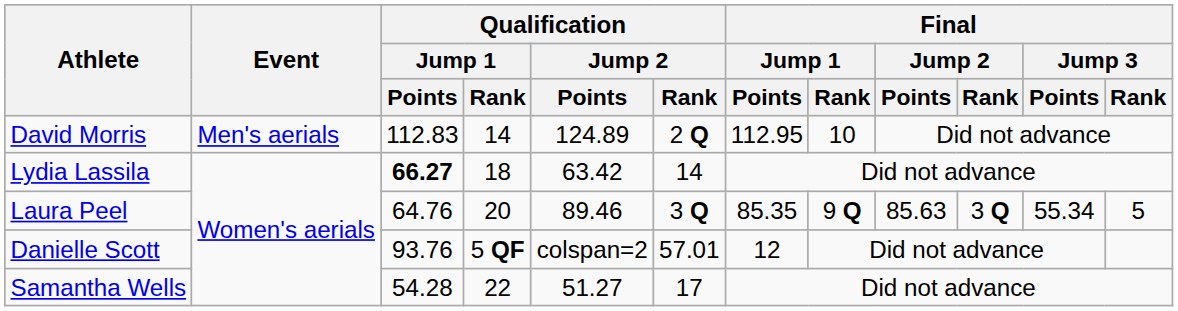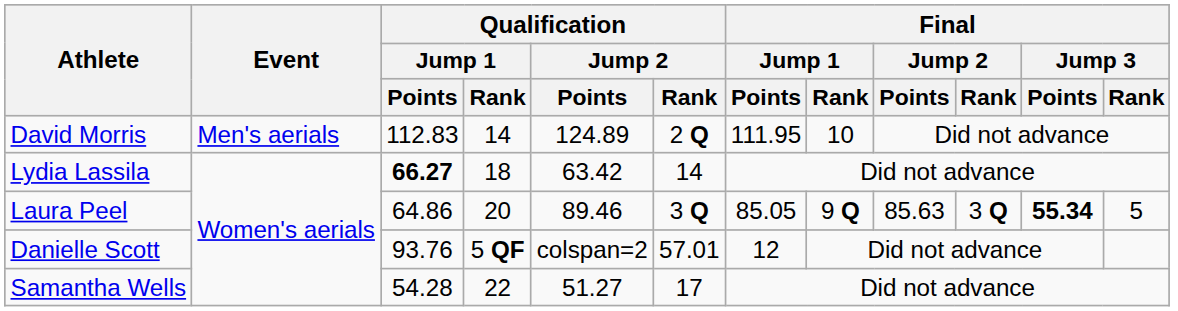(767, 135) 112.95 -> (766, 135) 111.95
(422, 211) 64.76 -> (422, 211) 64.86
(767, 211) 85.35 -> (766, 211) 85.05
(1064, 211) normal -> (1062, 211) bold
